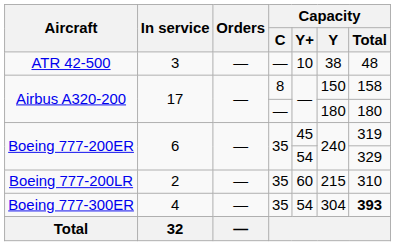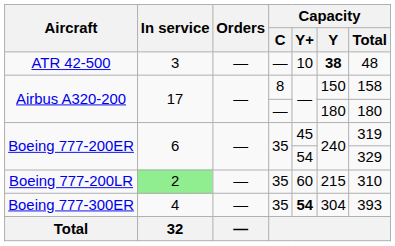(333, 63) normal -> (333, 63) bold
(175, 181) no background -> (175, 181) lightgreen background
(305, 205) normal -> (305, 205) bold
(370, 205) bold -> (370, 205) normal
